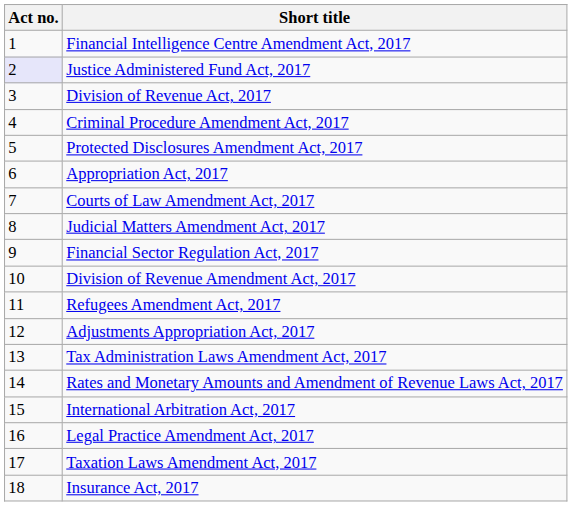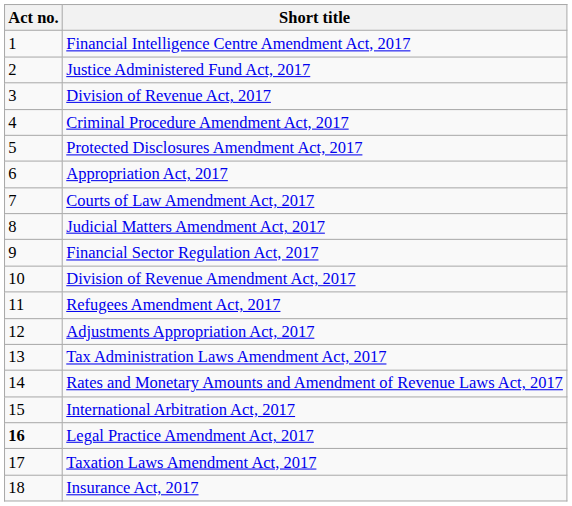(12, 69) lavender background -> (12, 69) no background
(17, 435) normal -> (17, 435) bold
